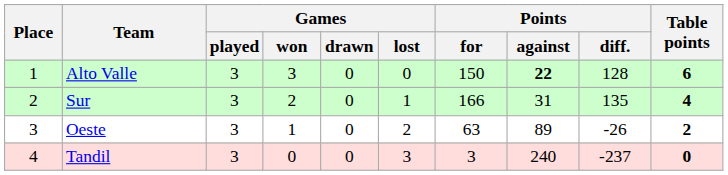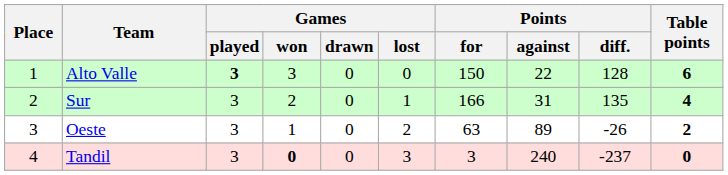(234, 73) normal -> (234, 73) bold
(543, 73) bold -> (543, 73) normal
(292, 156) normal -> (292, 156) bold
